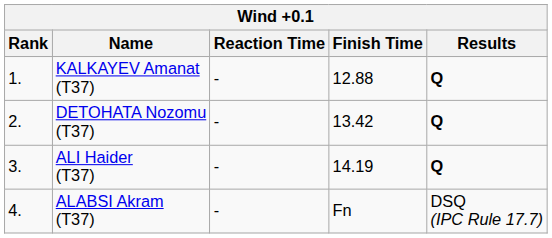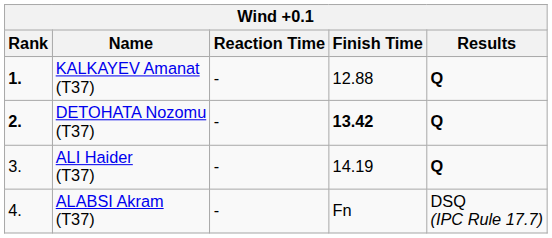(15, 78) normal -> (15, 78) bold
(15, 122) normal -> (15, 122) bold
(353, 122) normal -> (353, 122) bold
